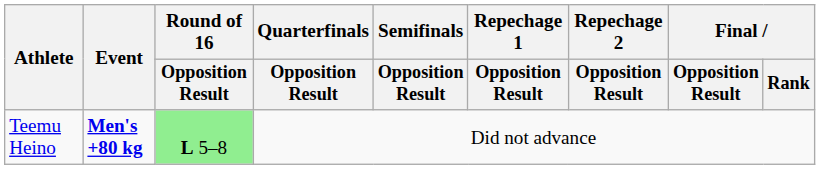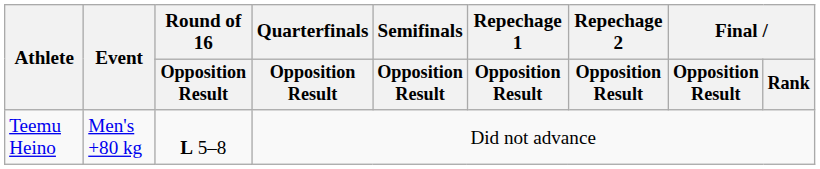(115, 137) bold -> (115, 137) normal
(204, 148) lightgreen background -> (203, 148) no background
